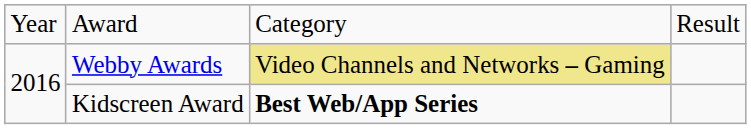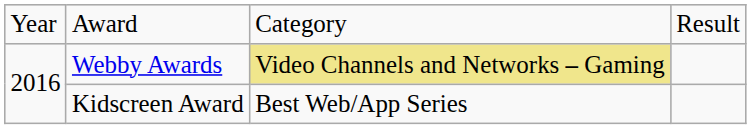(367, 103) bold -> (361, 103) normal
